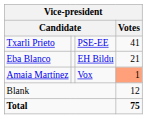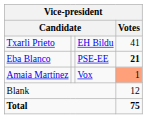(93, 44) PSE-EE -> (96, 44) EH Bildu
(96, 59) EH Bildu -> (93, 59) PSE-EE
(135, 59) normal -> (135, 59) bold
